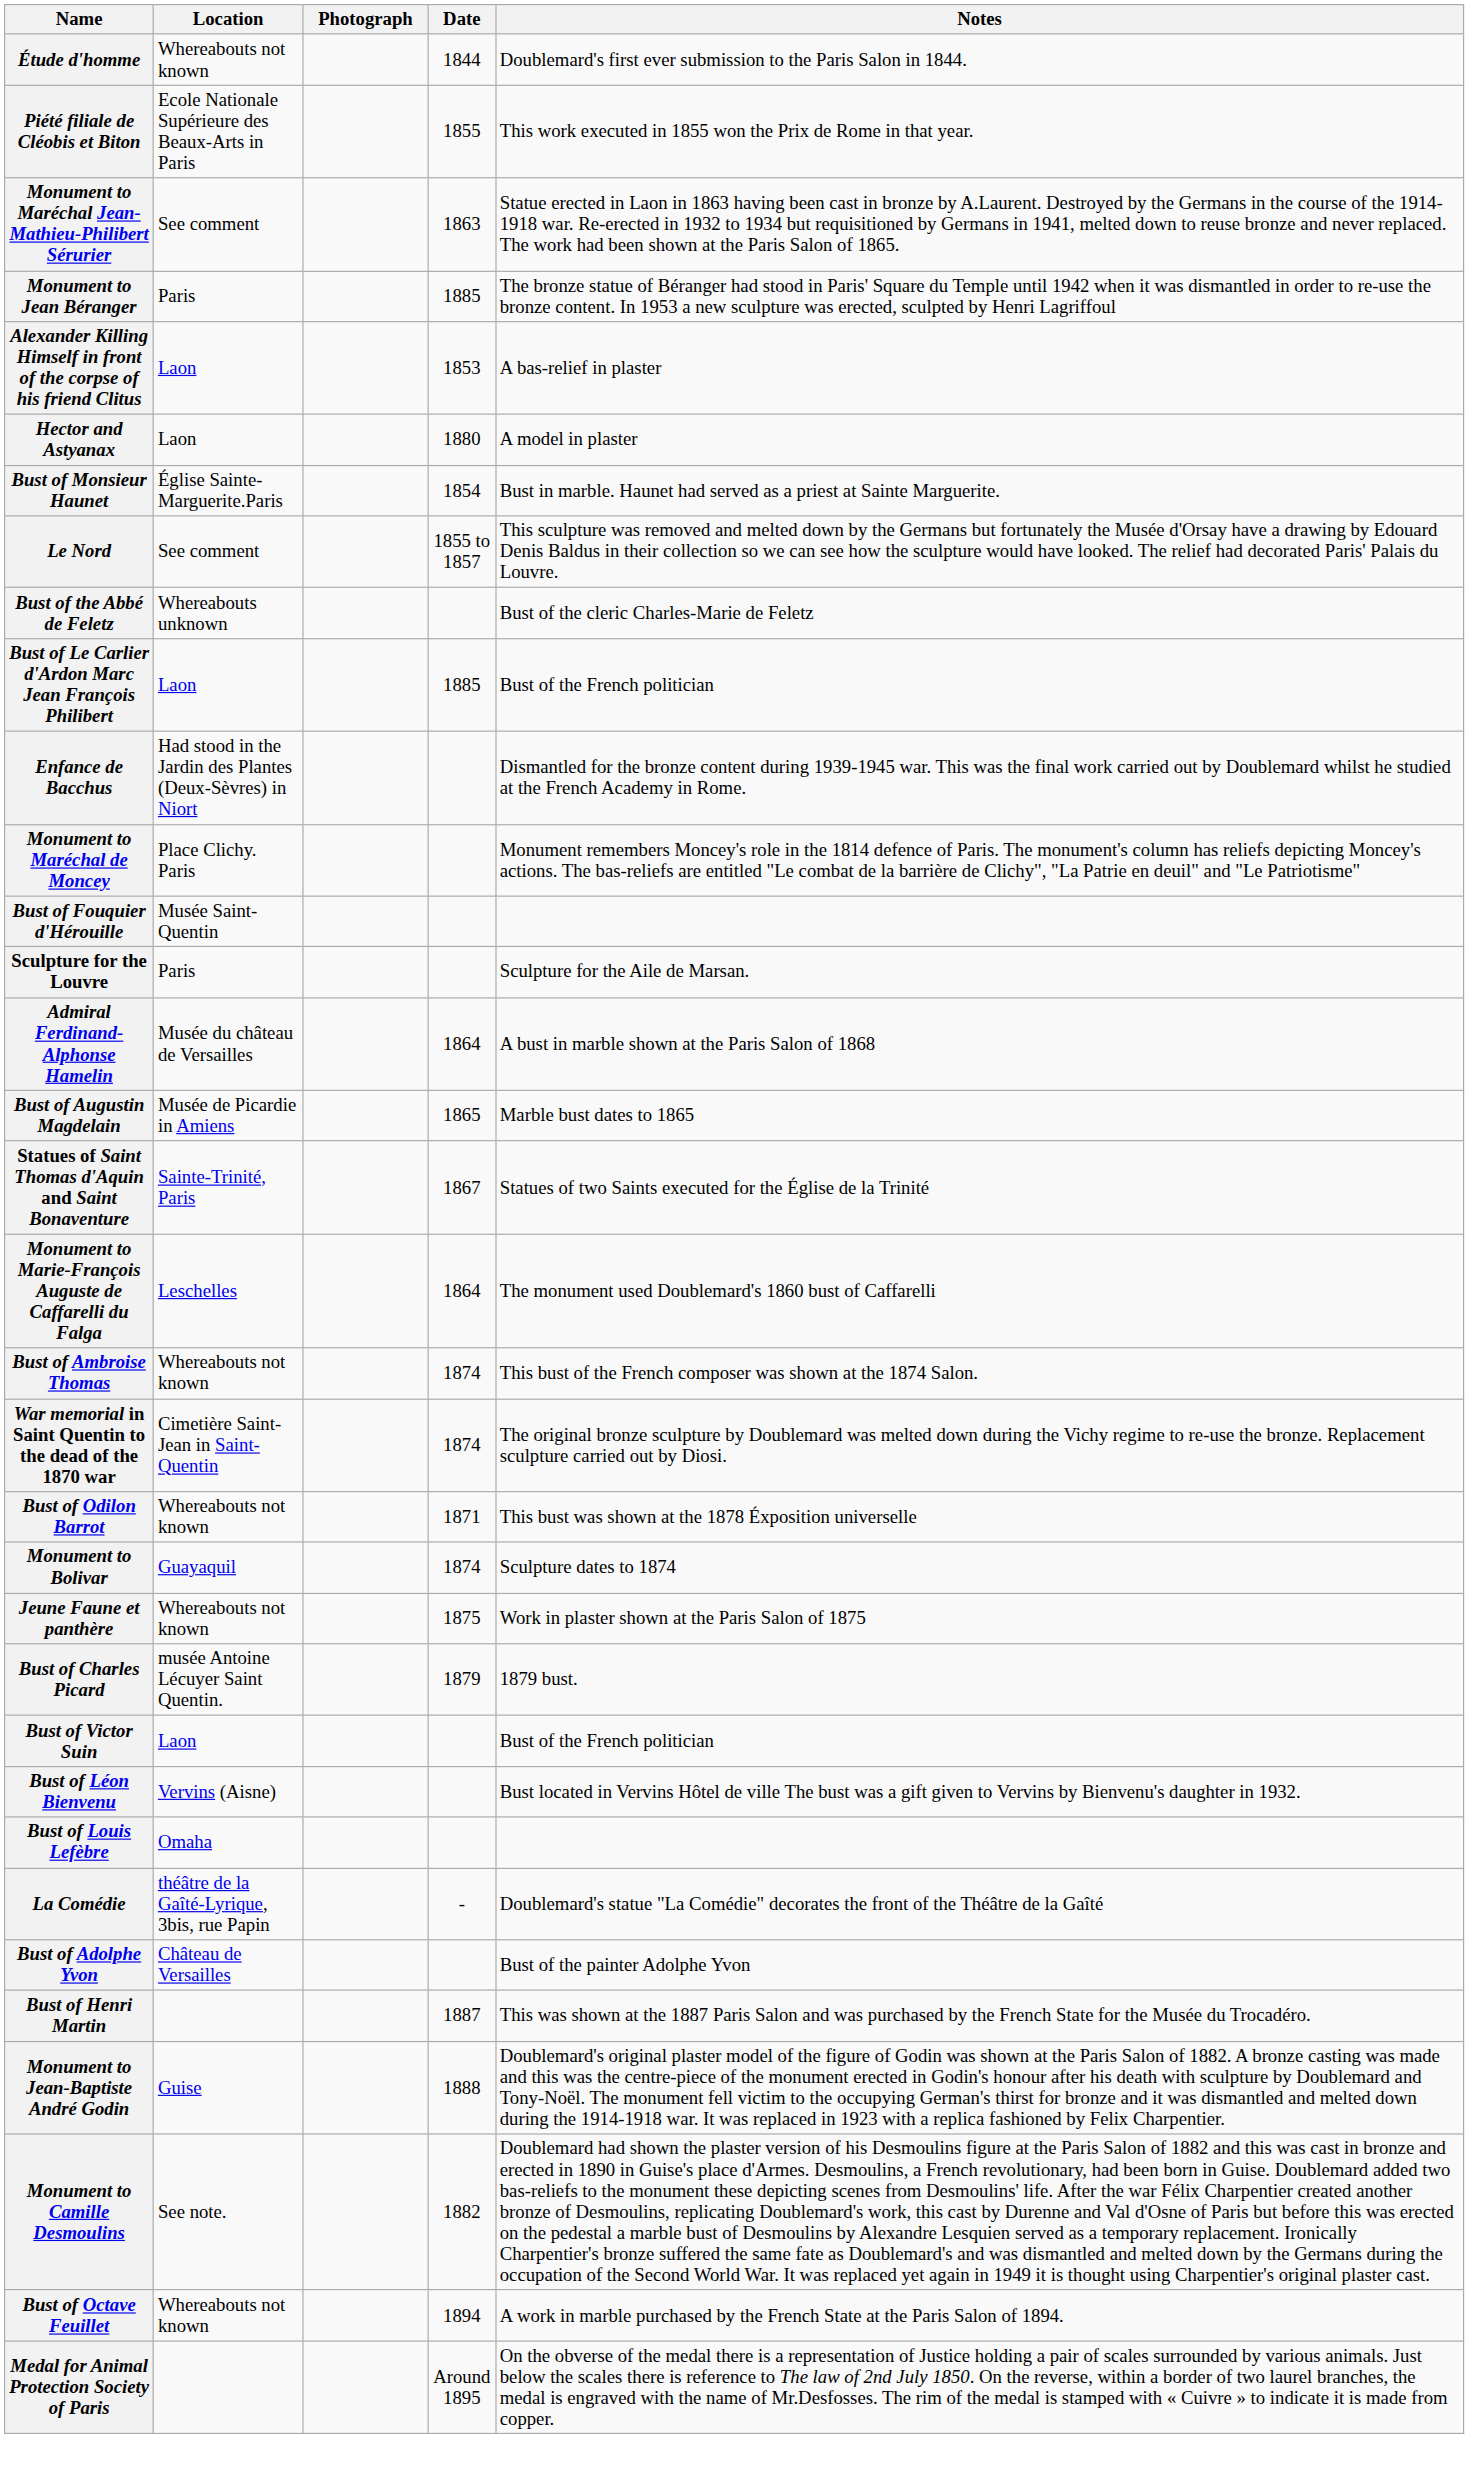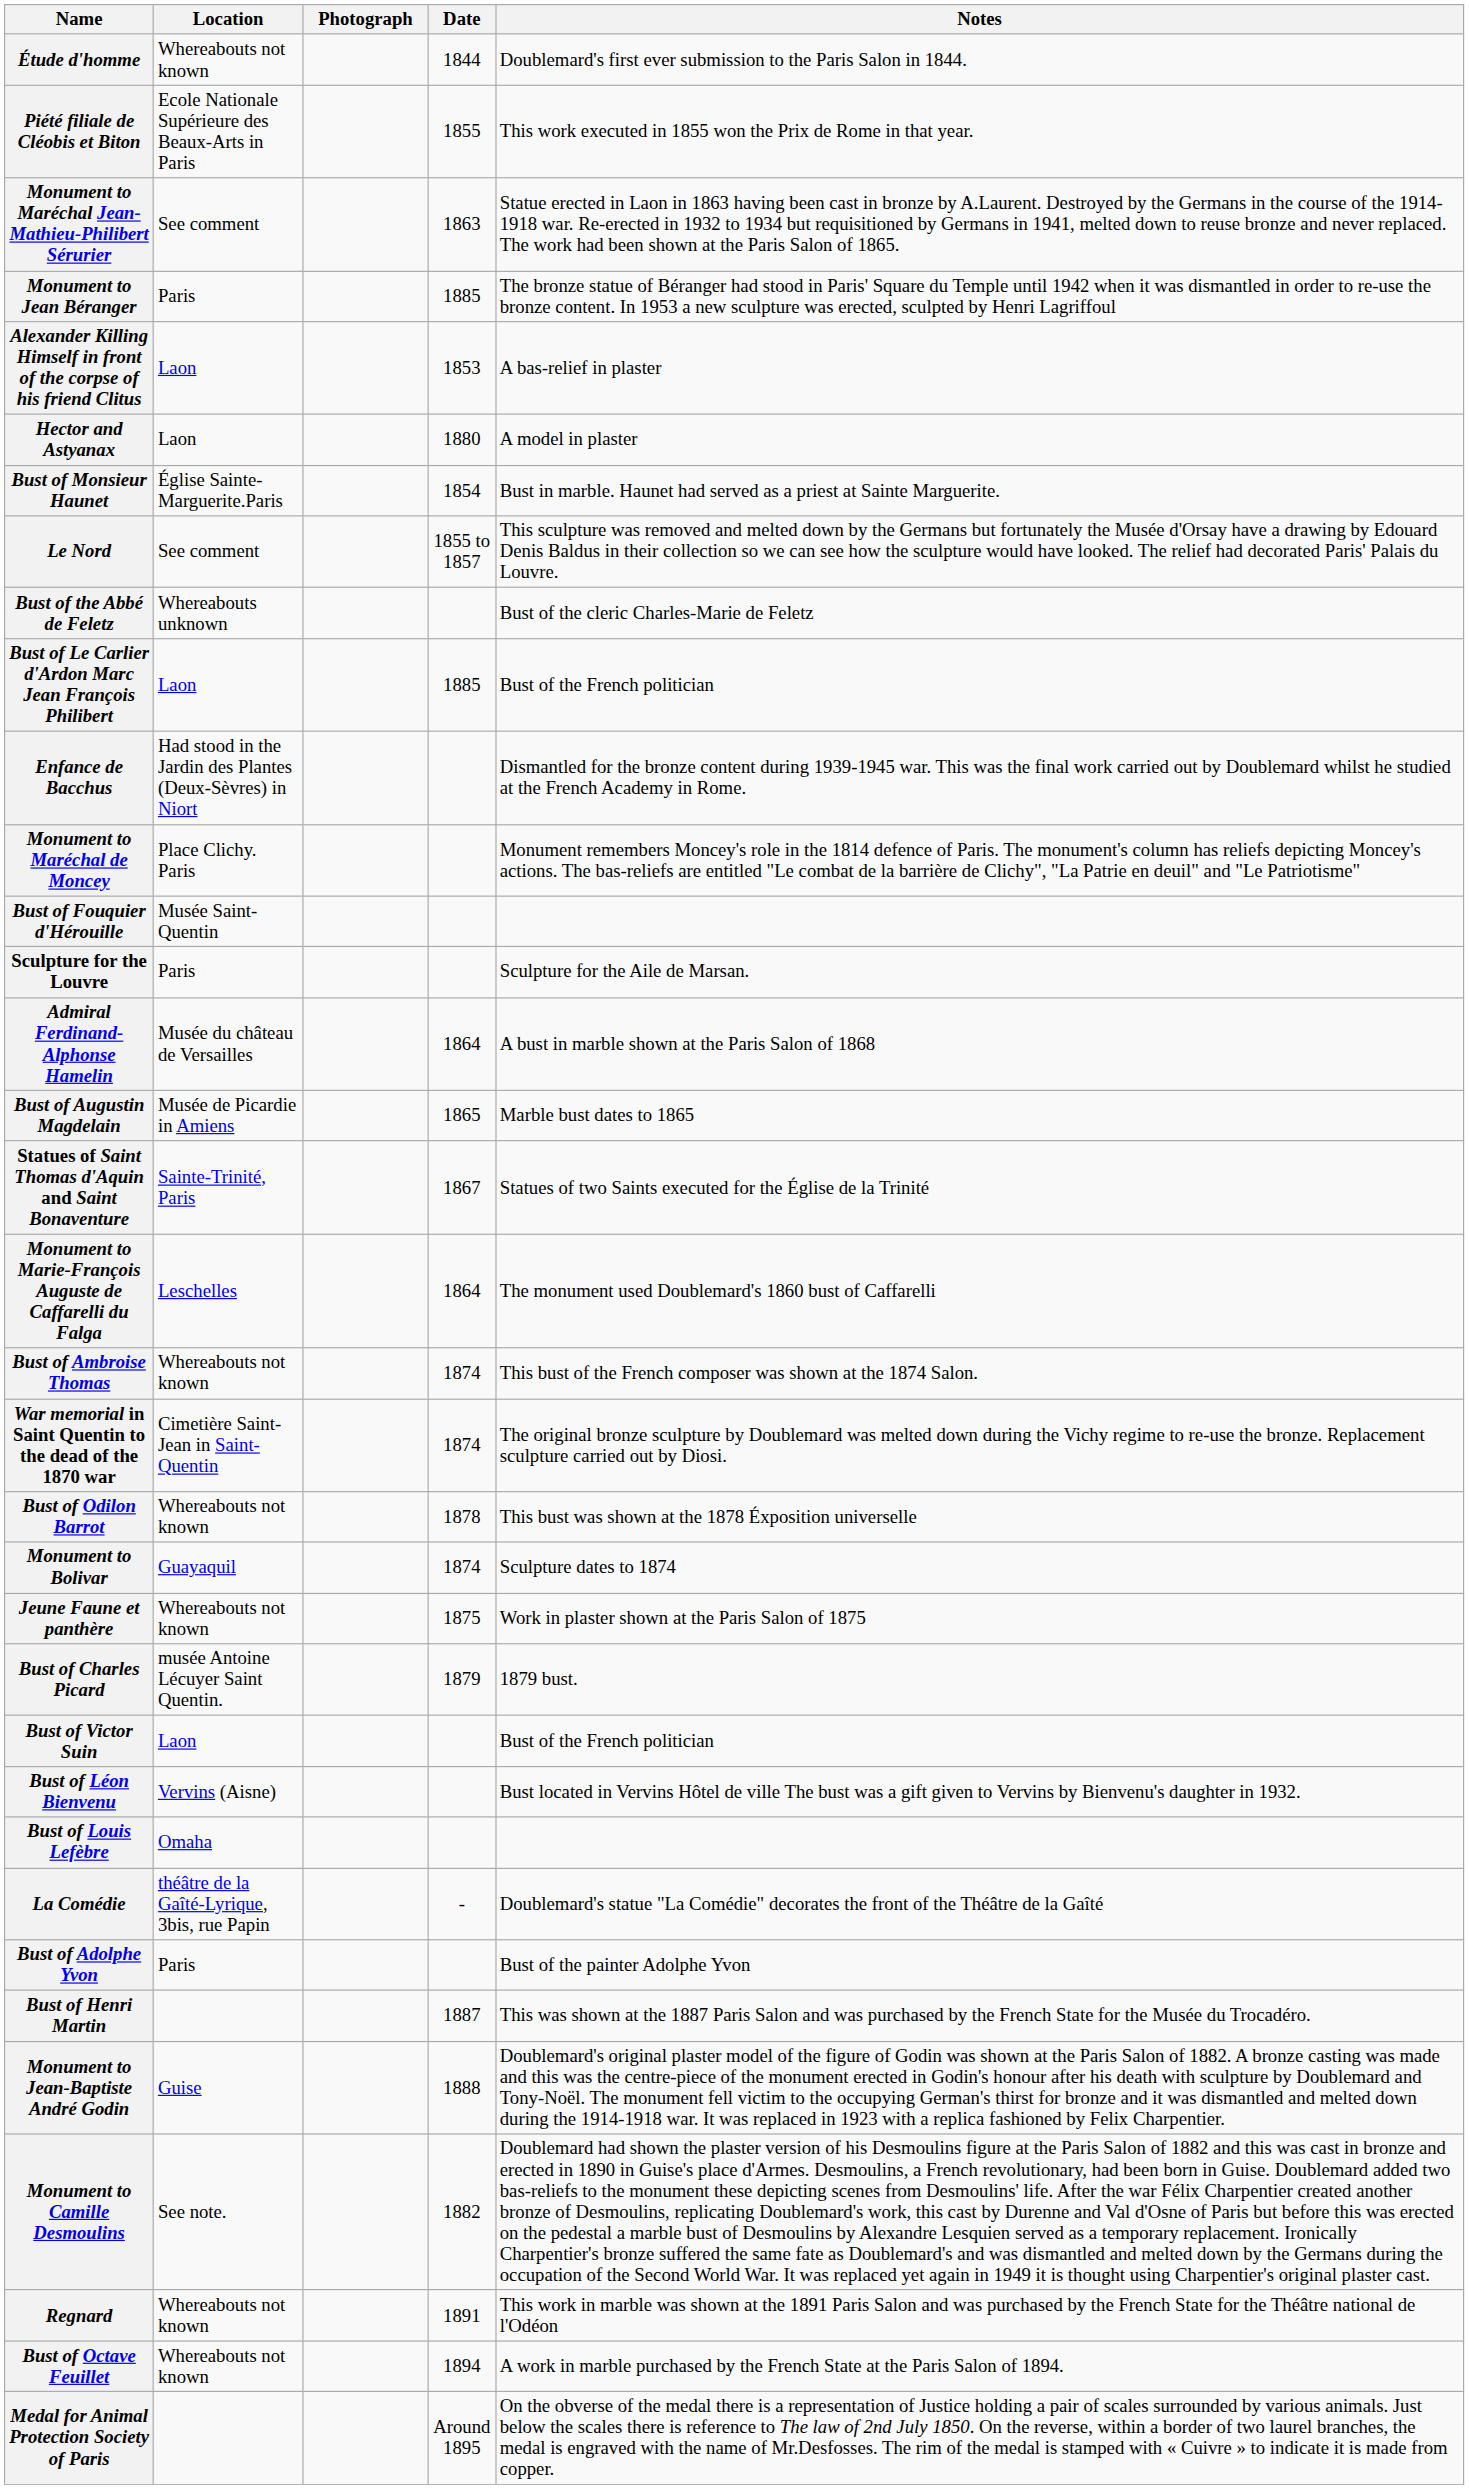(462, 1516) 1871 -> (462, 1516) 1878
(200, 1964) Château de Versailles -> (177, 1964) Paris
+ row: (79, 2315)
